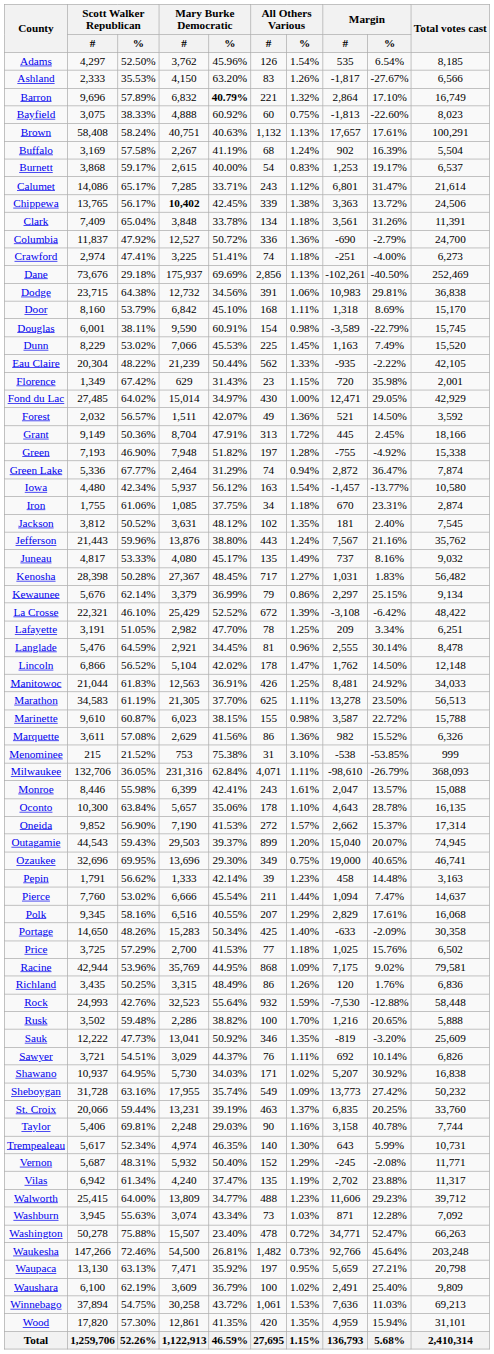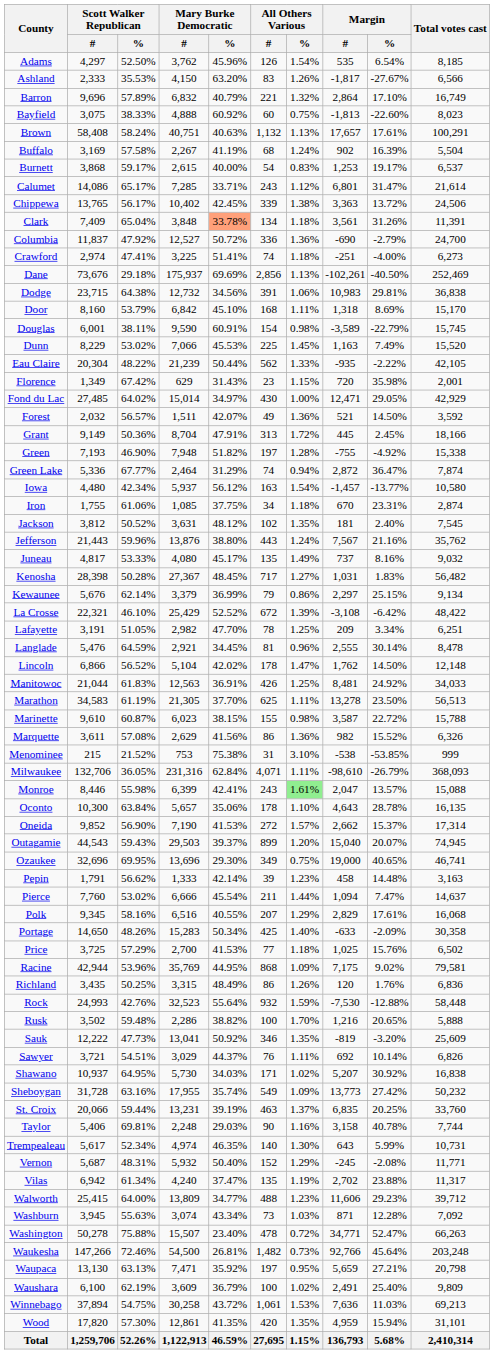(230, 97) bold -> (230, 97) normal
(184, 203) bold -> (184, 203) normal
(230, 221) no background -> (230, 221) lightsalmon background
(305, 789) no background -> (305, 789) lightgreen background
